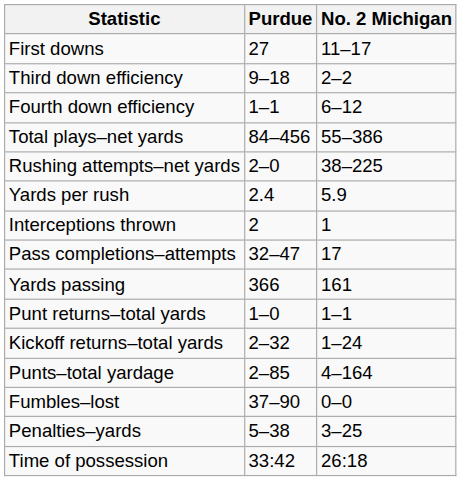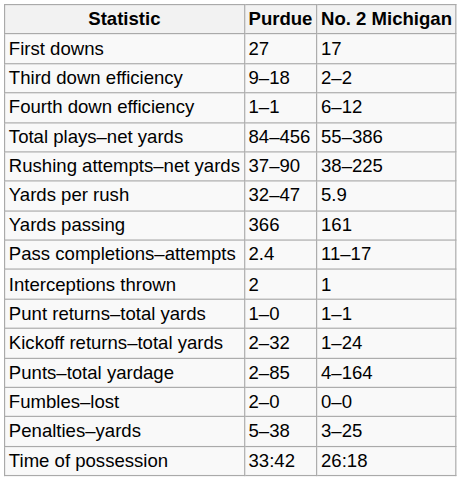(346, 48) 11–17 -> (331, 48) 17
(264, 166) 2–0 -> (274, 166) 37–90
(261, 195) 2.4 -> (274, 195) 32–47
rows swapped: (67, 284) <-> (92, 225)
(274, 254) 32–47 -> (261, 254) 2.4
(331, 254) 17 -> (346, 254) 11–17
(274, 401) 37–90 -> (264, 401) 2–0
